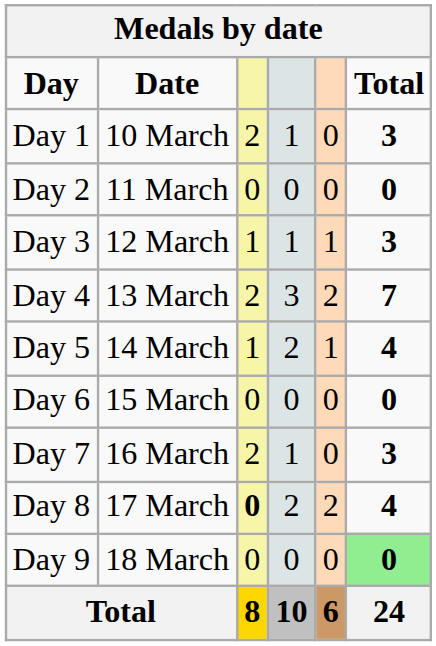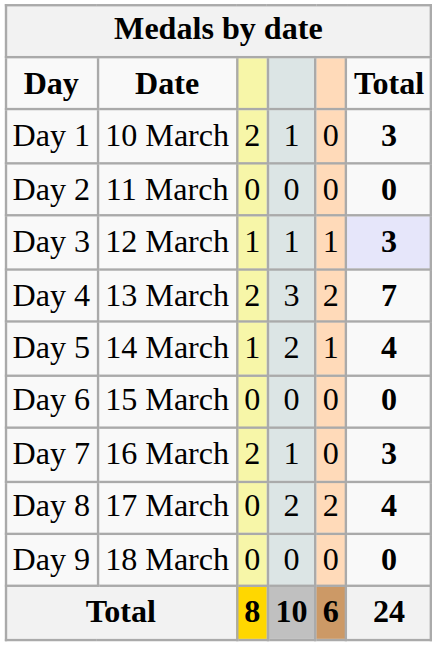(389, 241) no background -> (389, 241) lavender background
(252, 506) bold -> (252, 506) normal
(389, 559) lightgreen background -> (389, 559) no background
